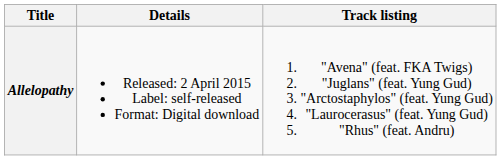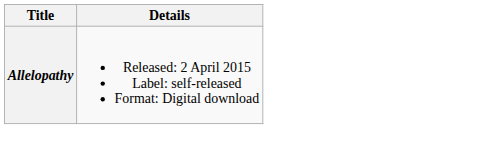- column: (379, 15)
